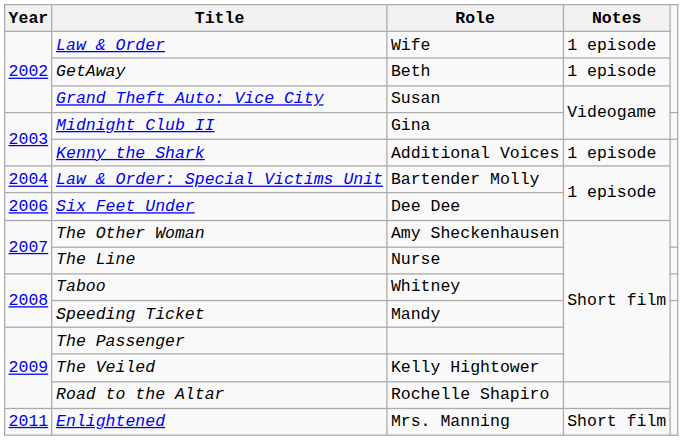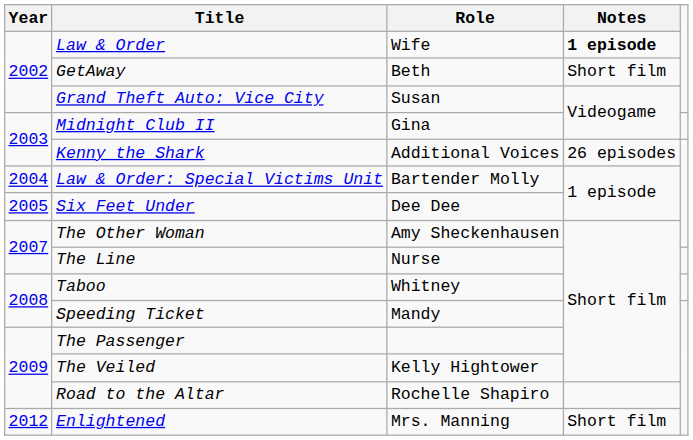(612, 45) normal -> (612, 45) bold
(612, 72) 1 episode -> (617, 72) Short film
(612, 153) 1 episode -> (622, 153) 26 episodes
(28, 206) 2006 -> (28, 206) 2005
(28, 422) 2011 -> (28, 422) 2012
